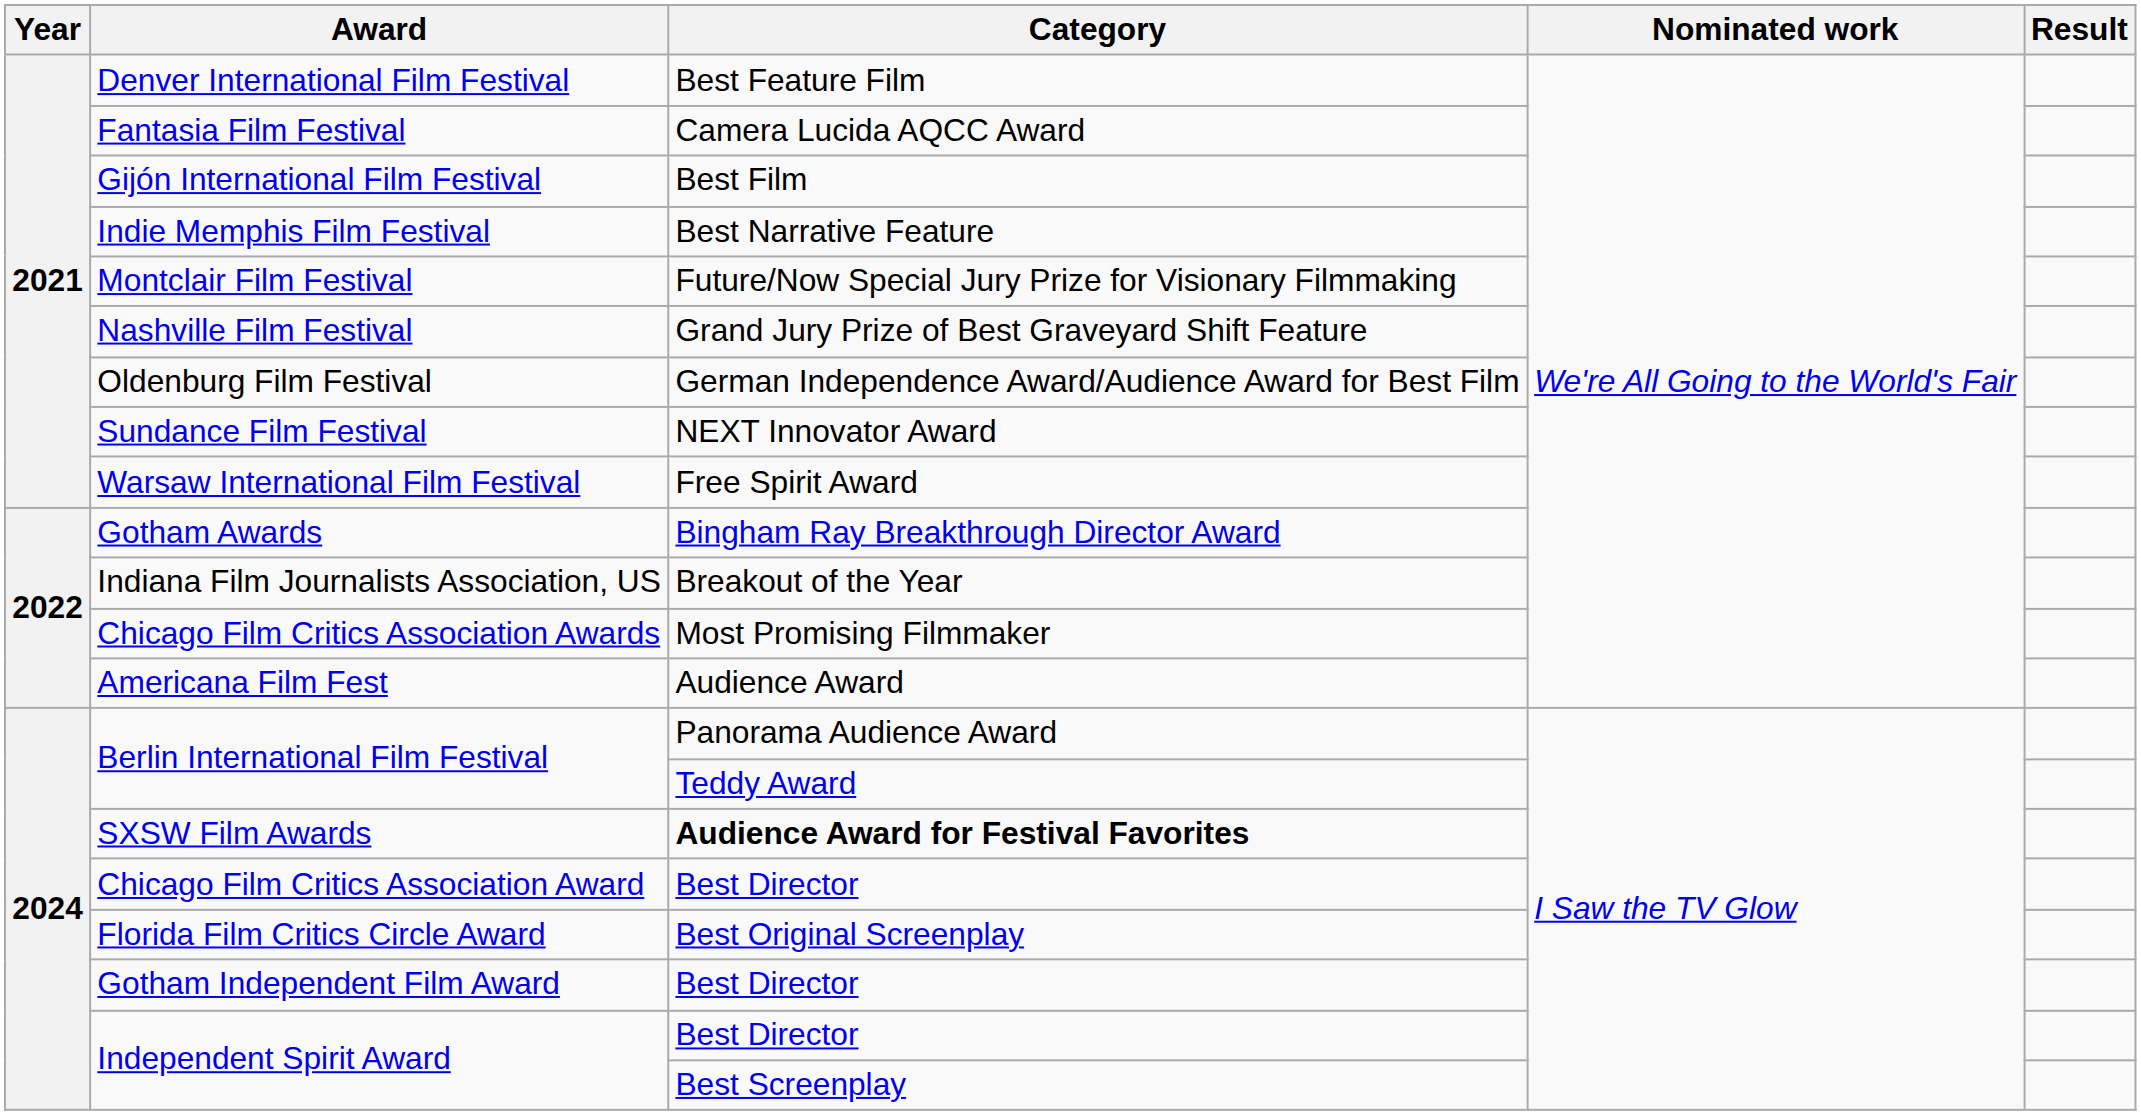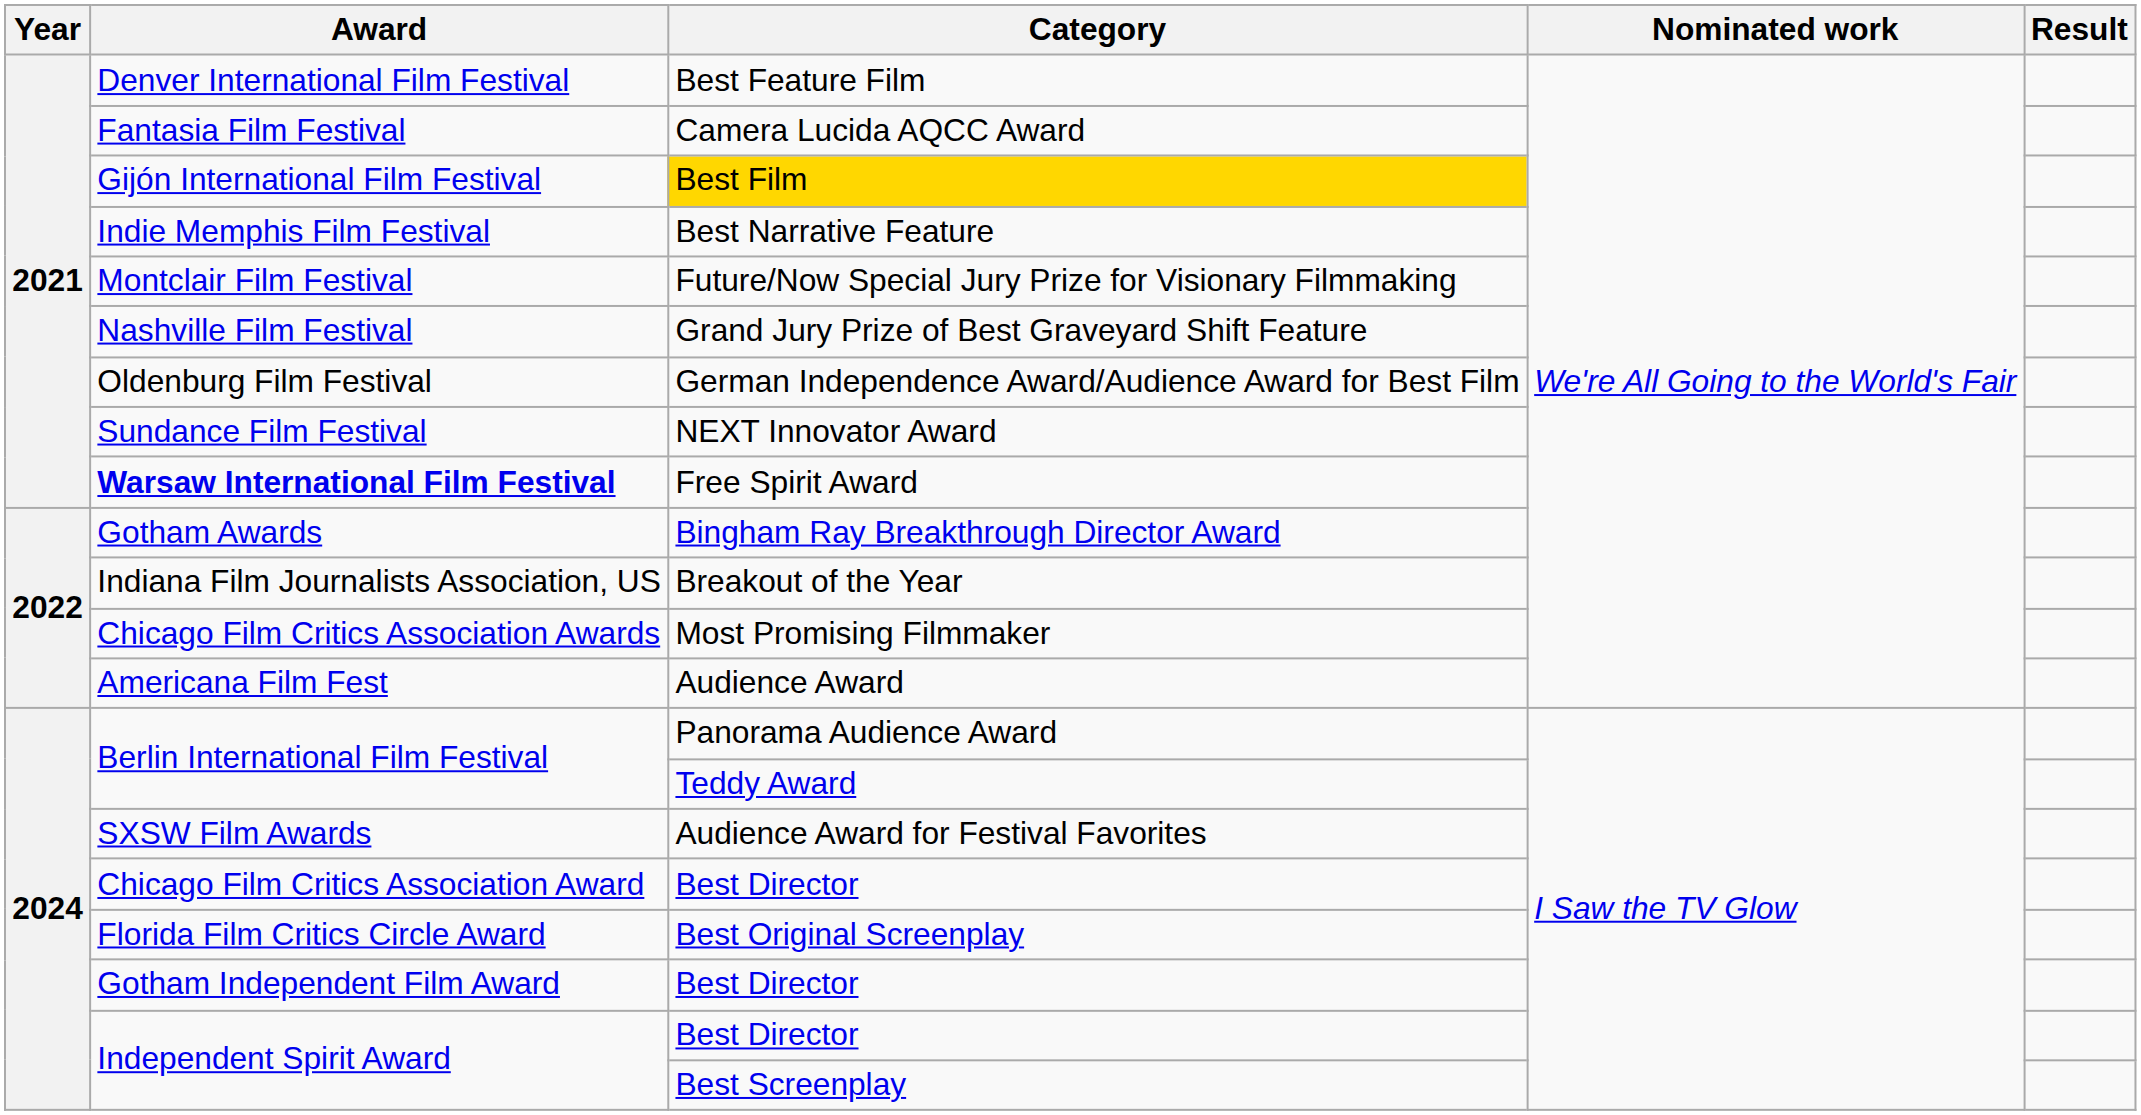(741, 180) no background -> (741, 180) gold background
(339, 481) normal -> (356, 481) bold
(962, 833) bold -> (941, 833) normal
